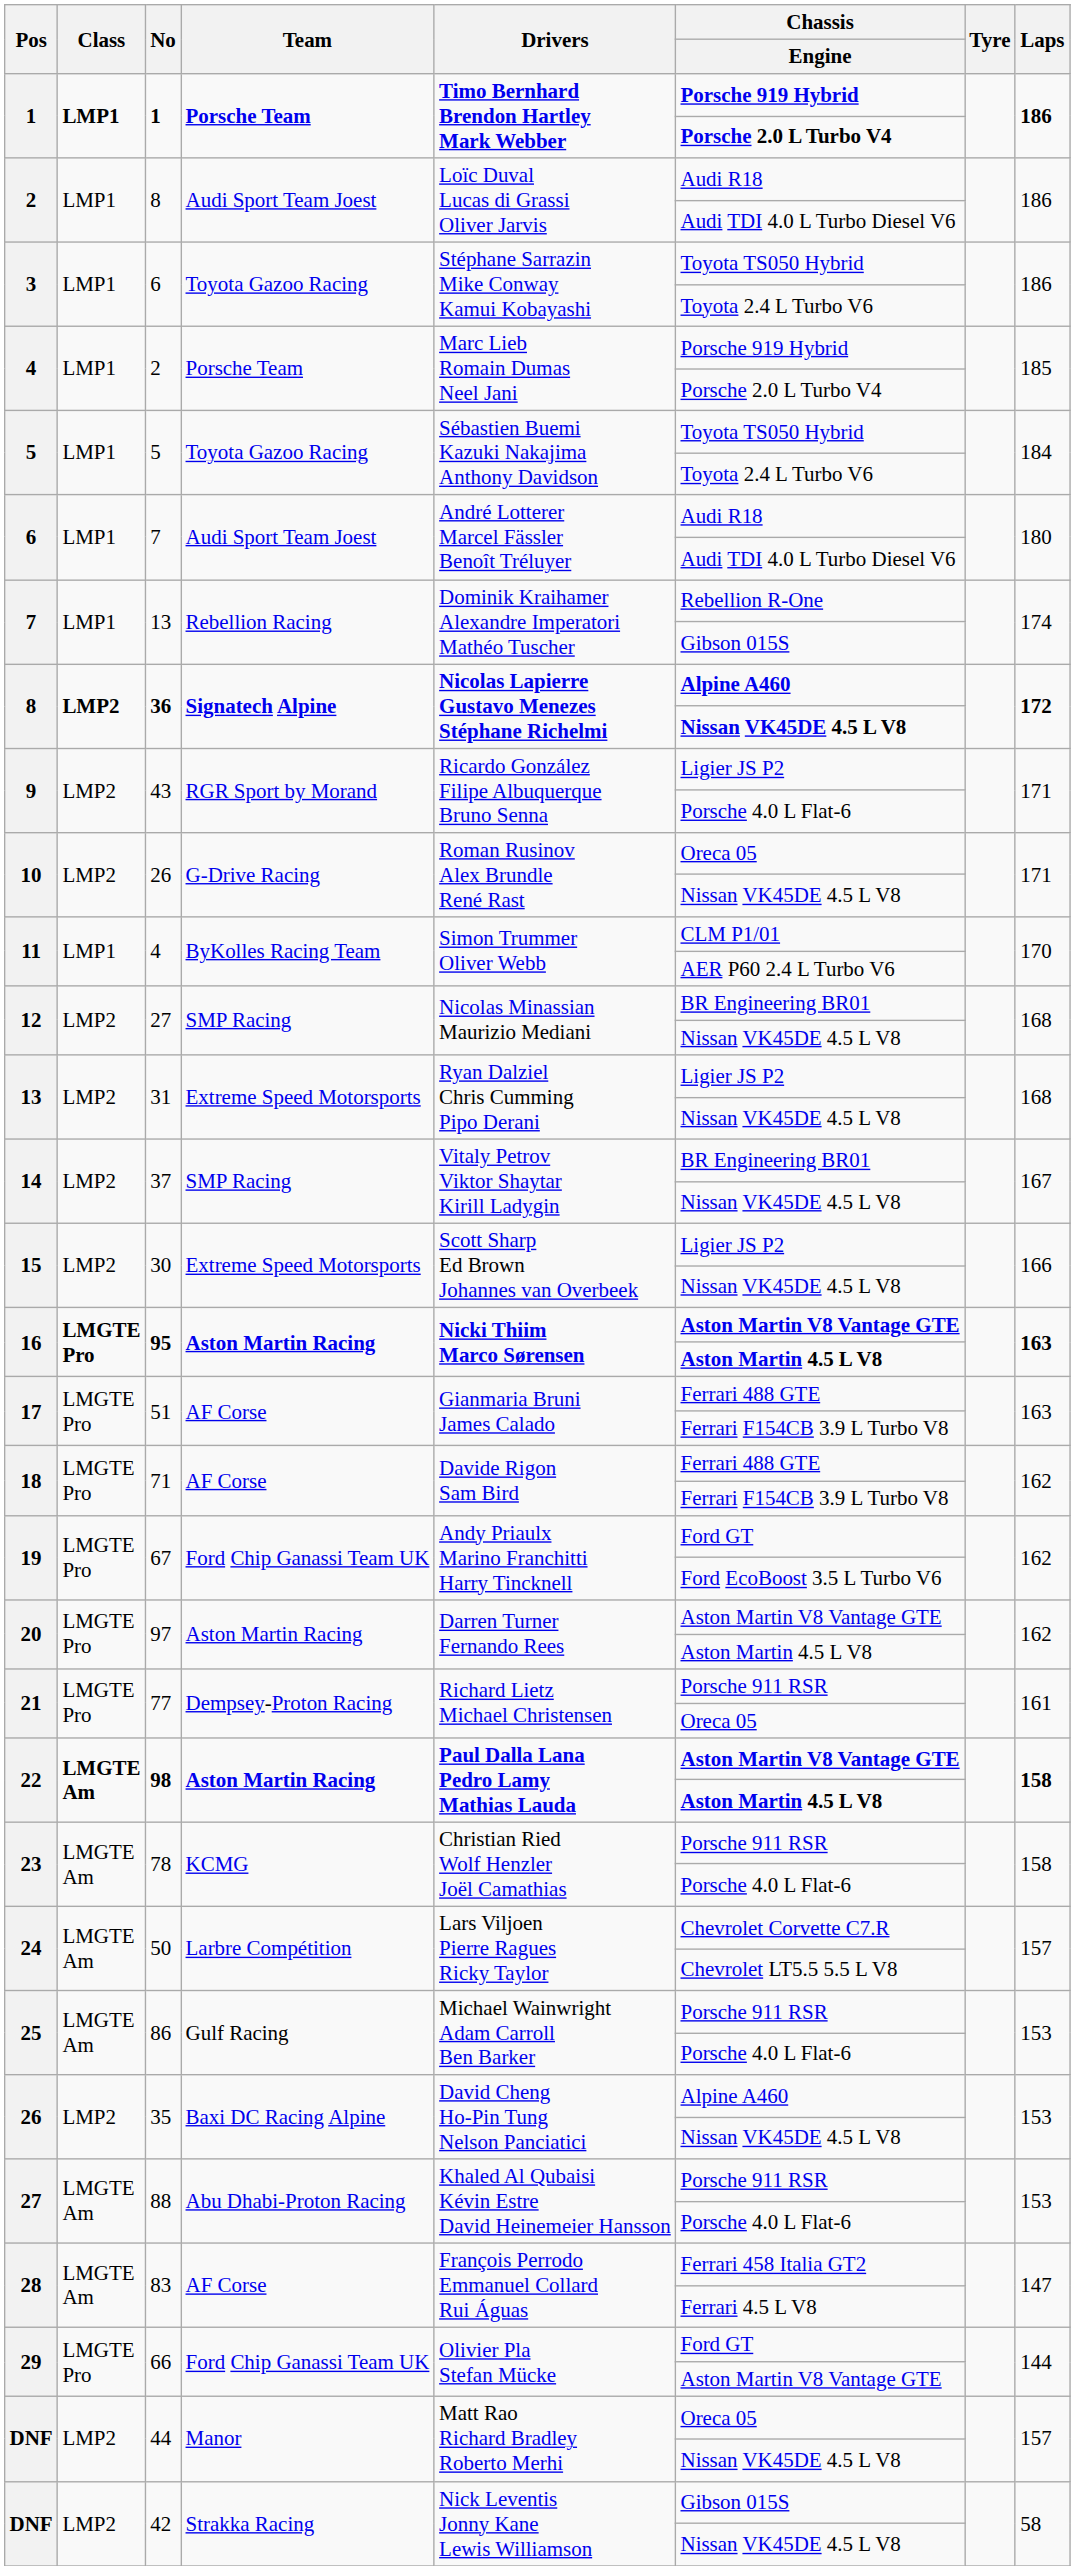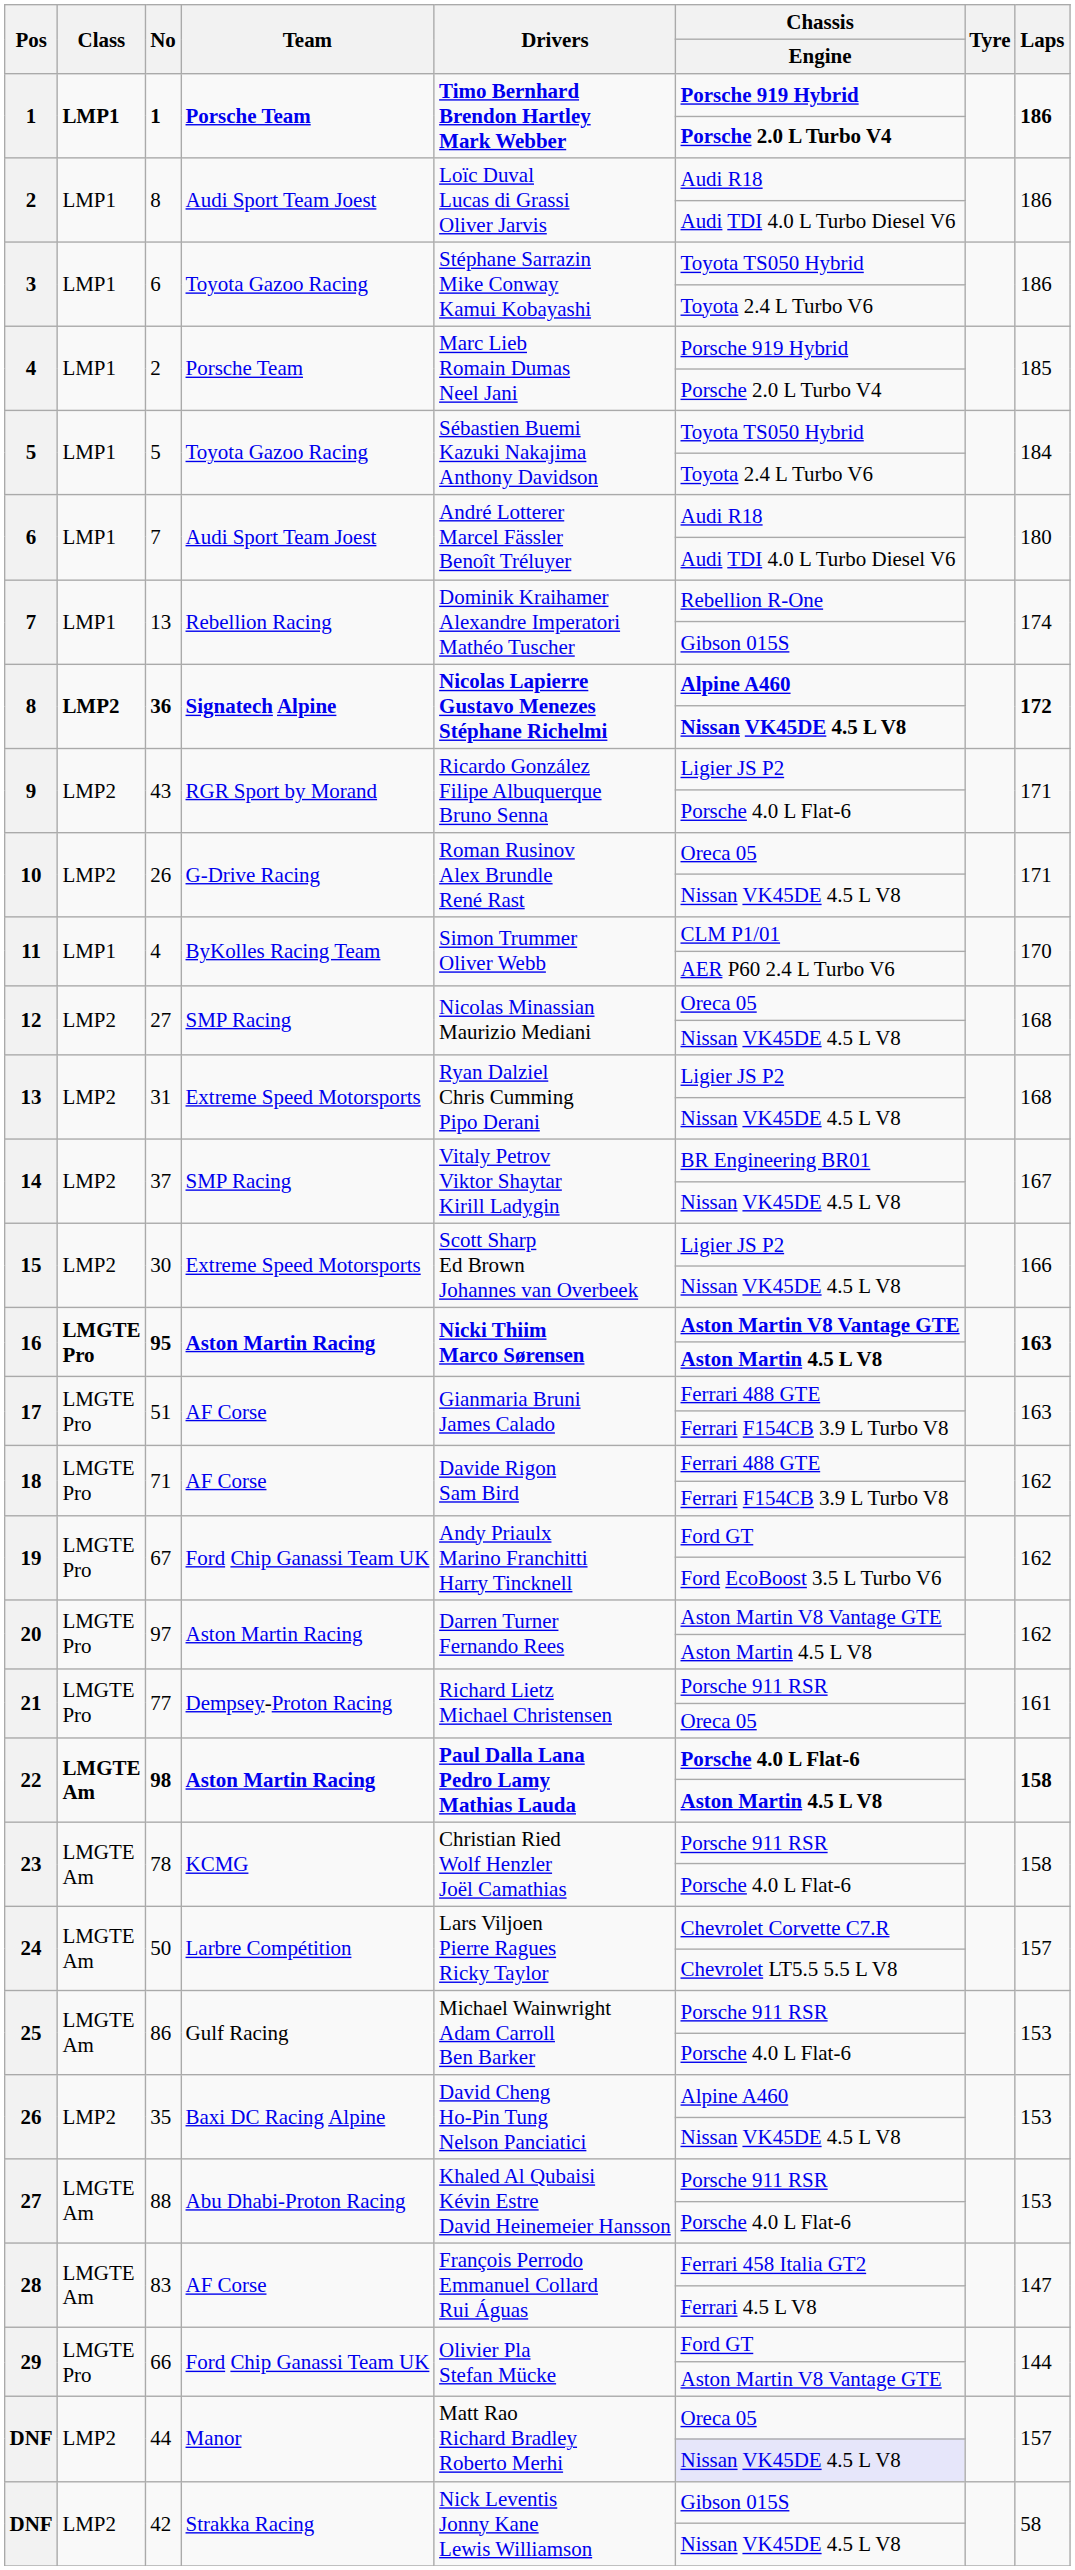(775, 1002) BR Engineering BR01 -> (719, 1002) Oreca 05
(820, 1758) Aston Martin V8 Vantage GTE -> (770, 1758) Porsche 4.0 L Flat-6
(791, 2460) no background -> (791, 2460) lavender background
